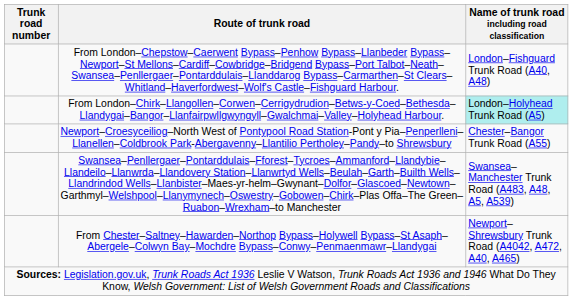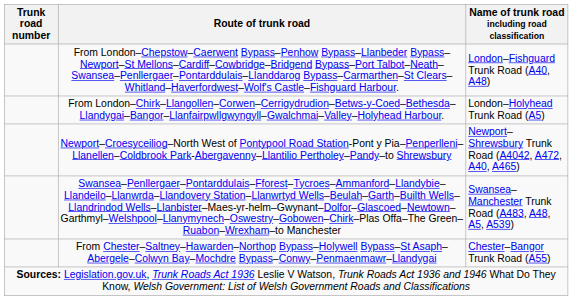(510, 110) paleturquoise background -> (510, 110) no background
(509, 138) Chester–Bangor Trunk Road (A55) -> (515, 149) Newport–Shrewsbury Trunk Road (A4042, A472, A40, A465)
(515, 241) Newport–Shrewsbury Trunk Road (A4042, A472, A40, A465) -> (509, 253) Chester–Bangor Trunk Road (A55)
